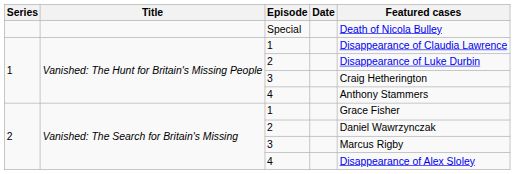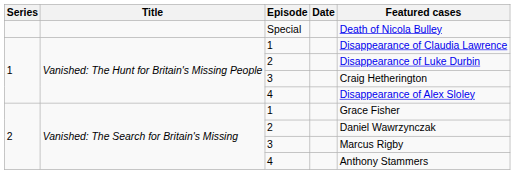(384, 95) Anthony Stammers -> (407, 95) Disappearance of Alex Sloley
(407, 161) Disappearance of Alex Sloley -> (384, 161) Anthony Stammers
